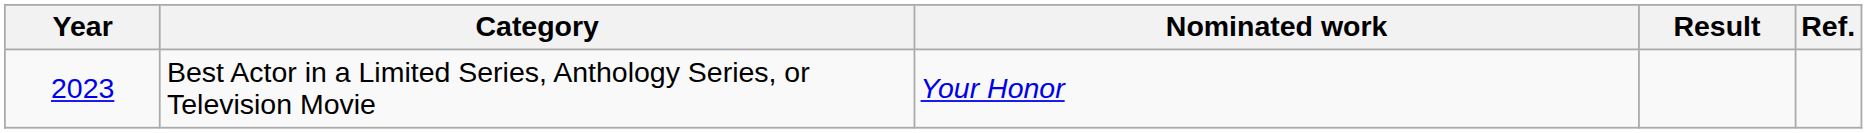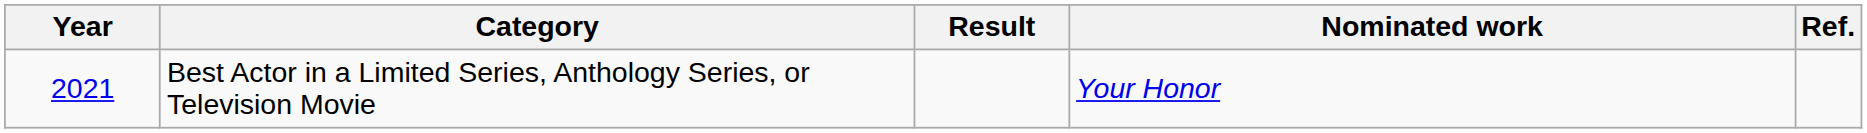columns swapped: (1277, 27) <-> (1717, 27)
(83, 88) 2023 -> (83, 88) 2021
